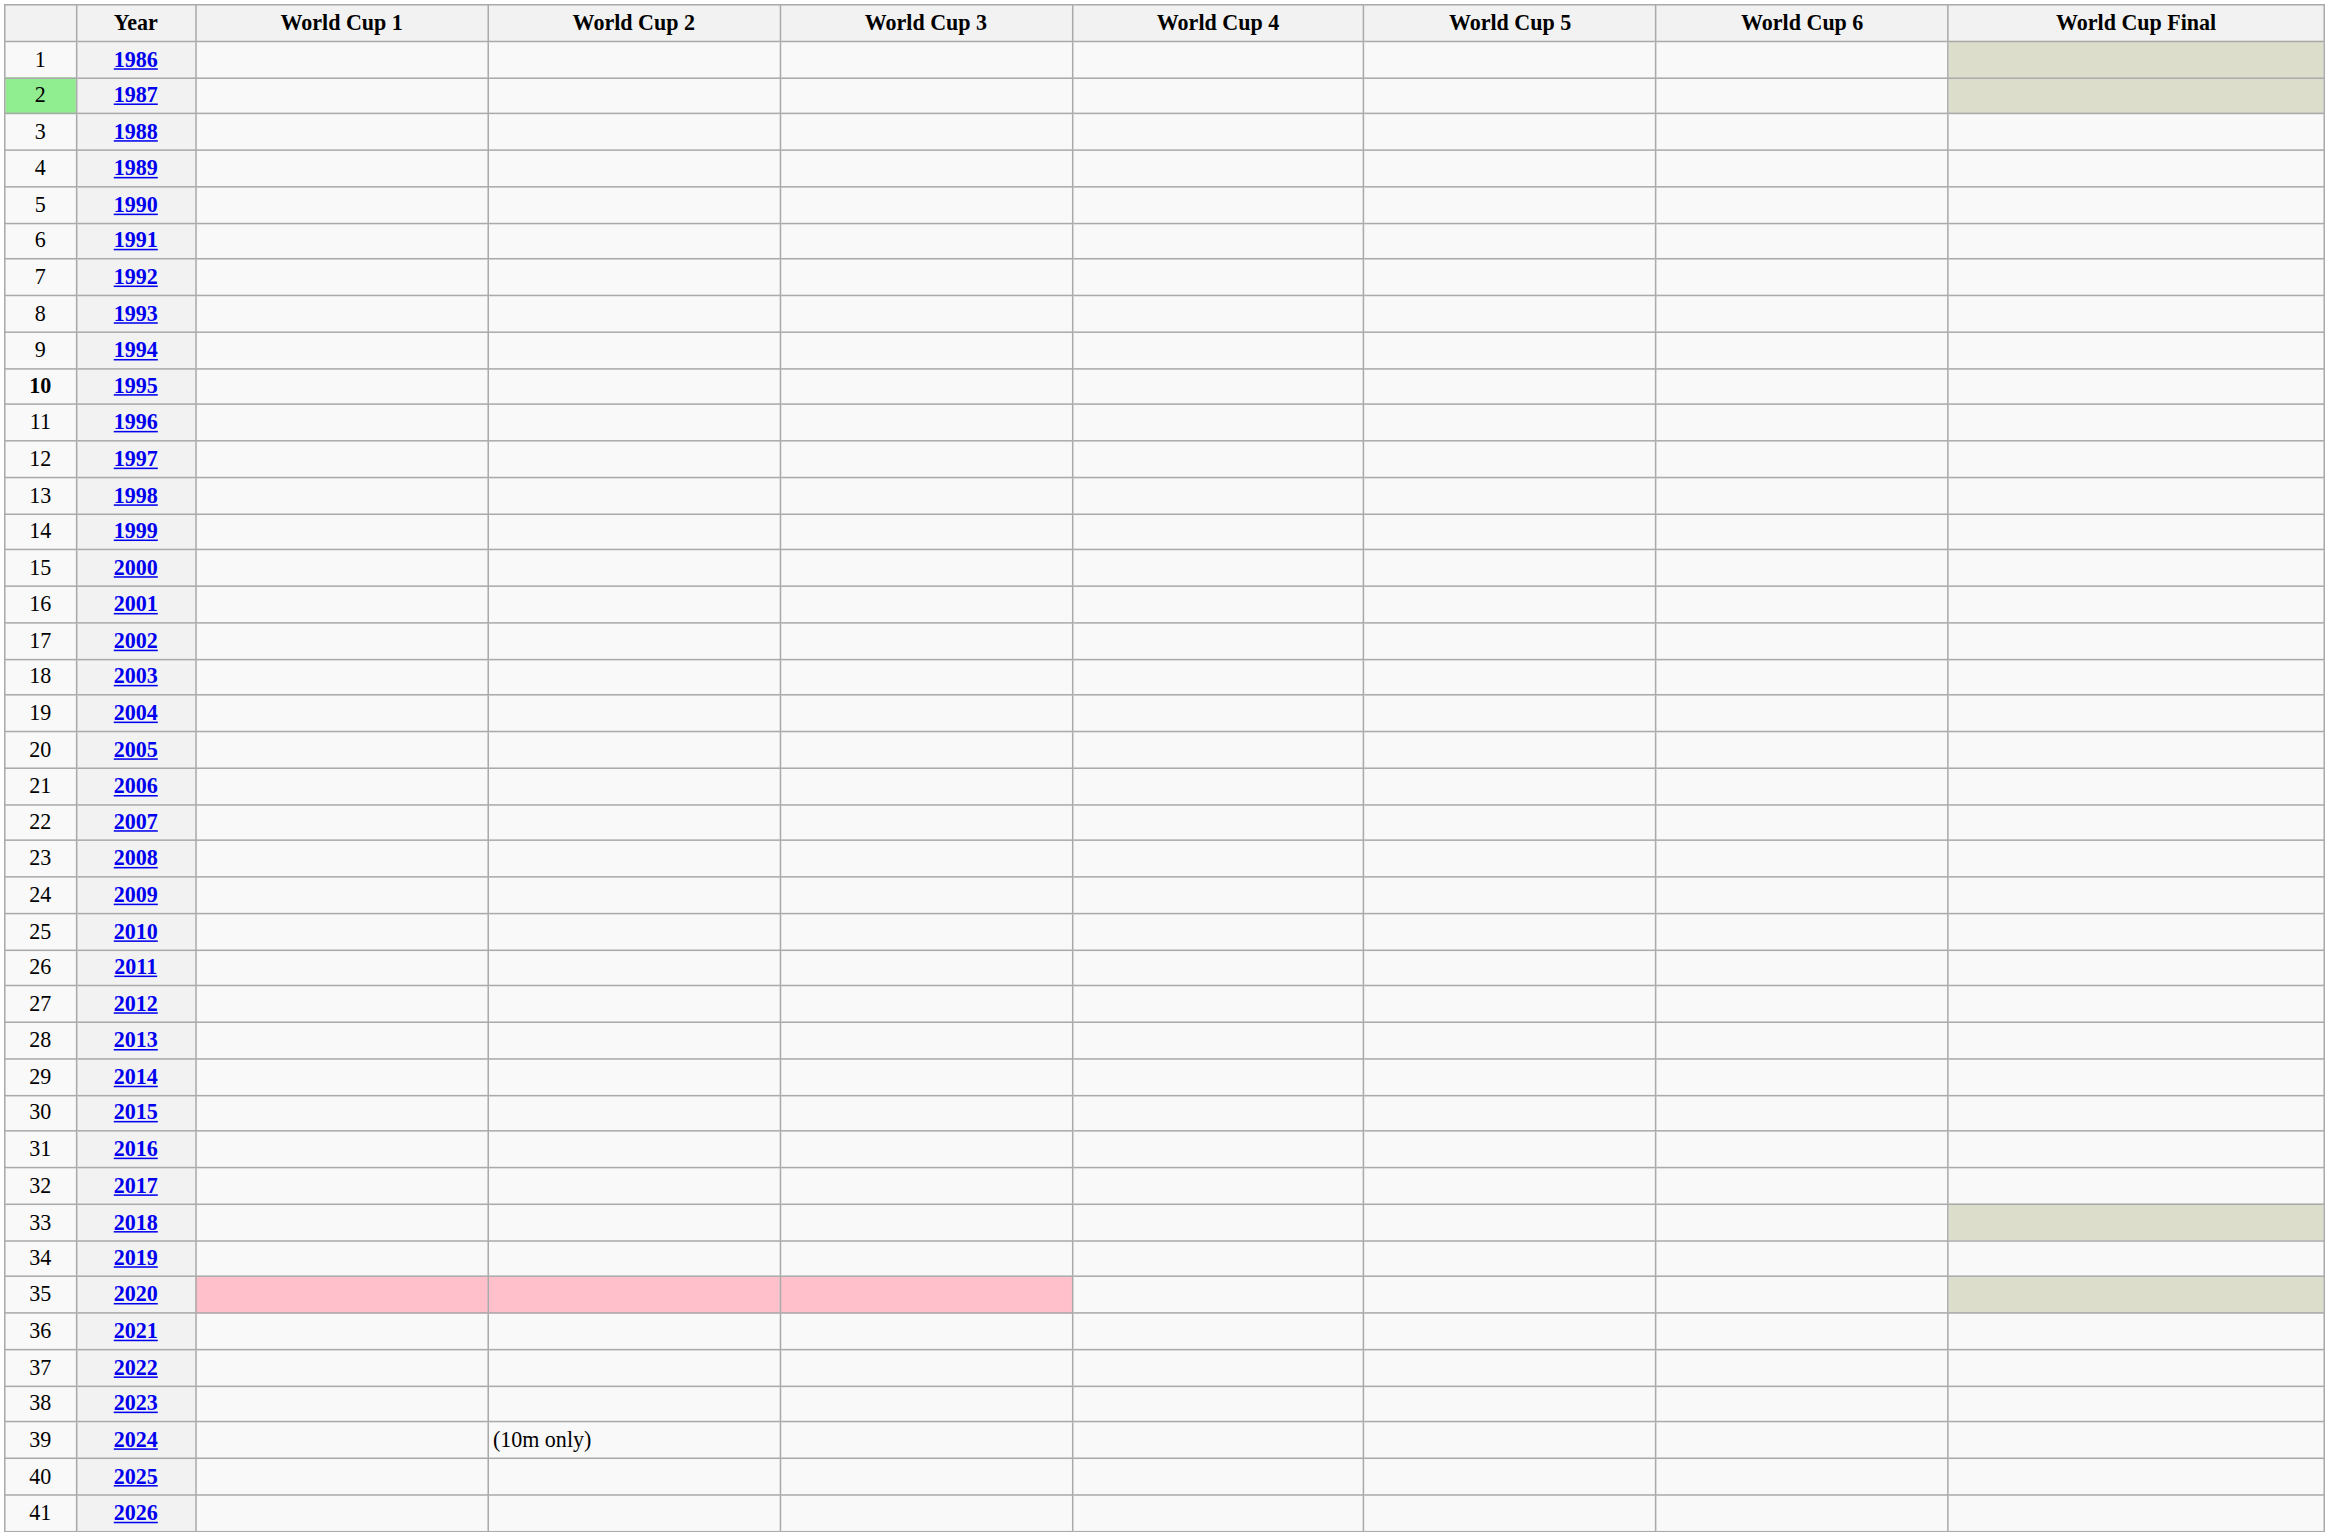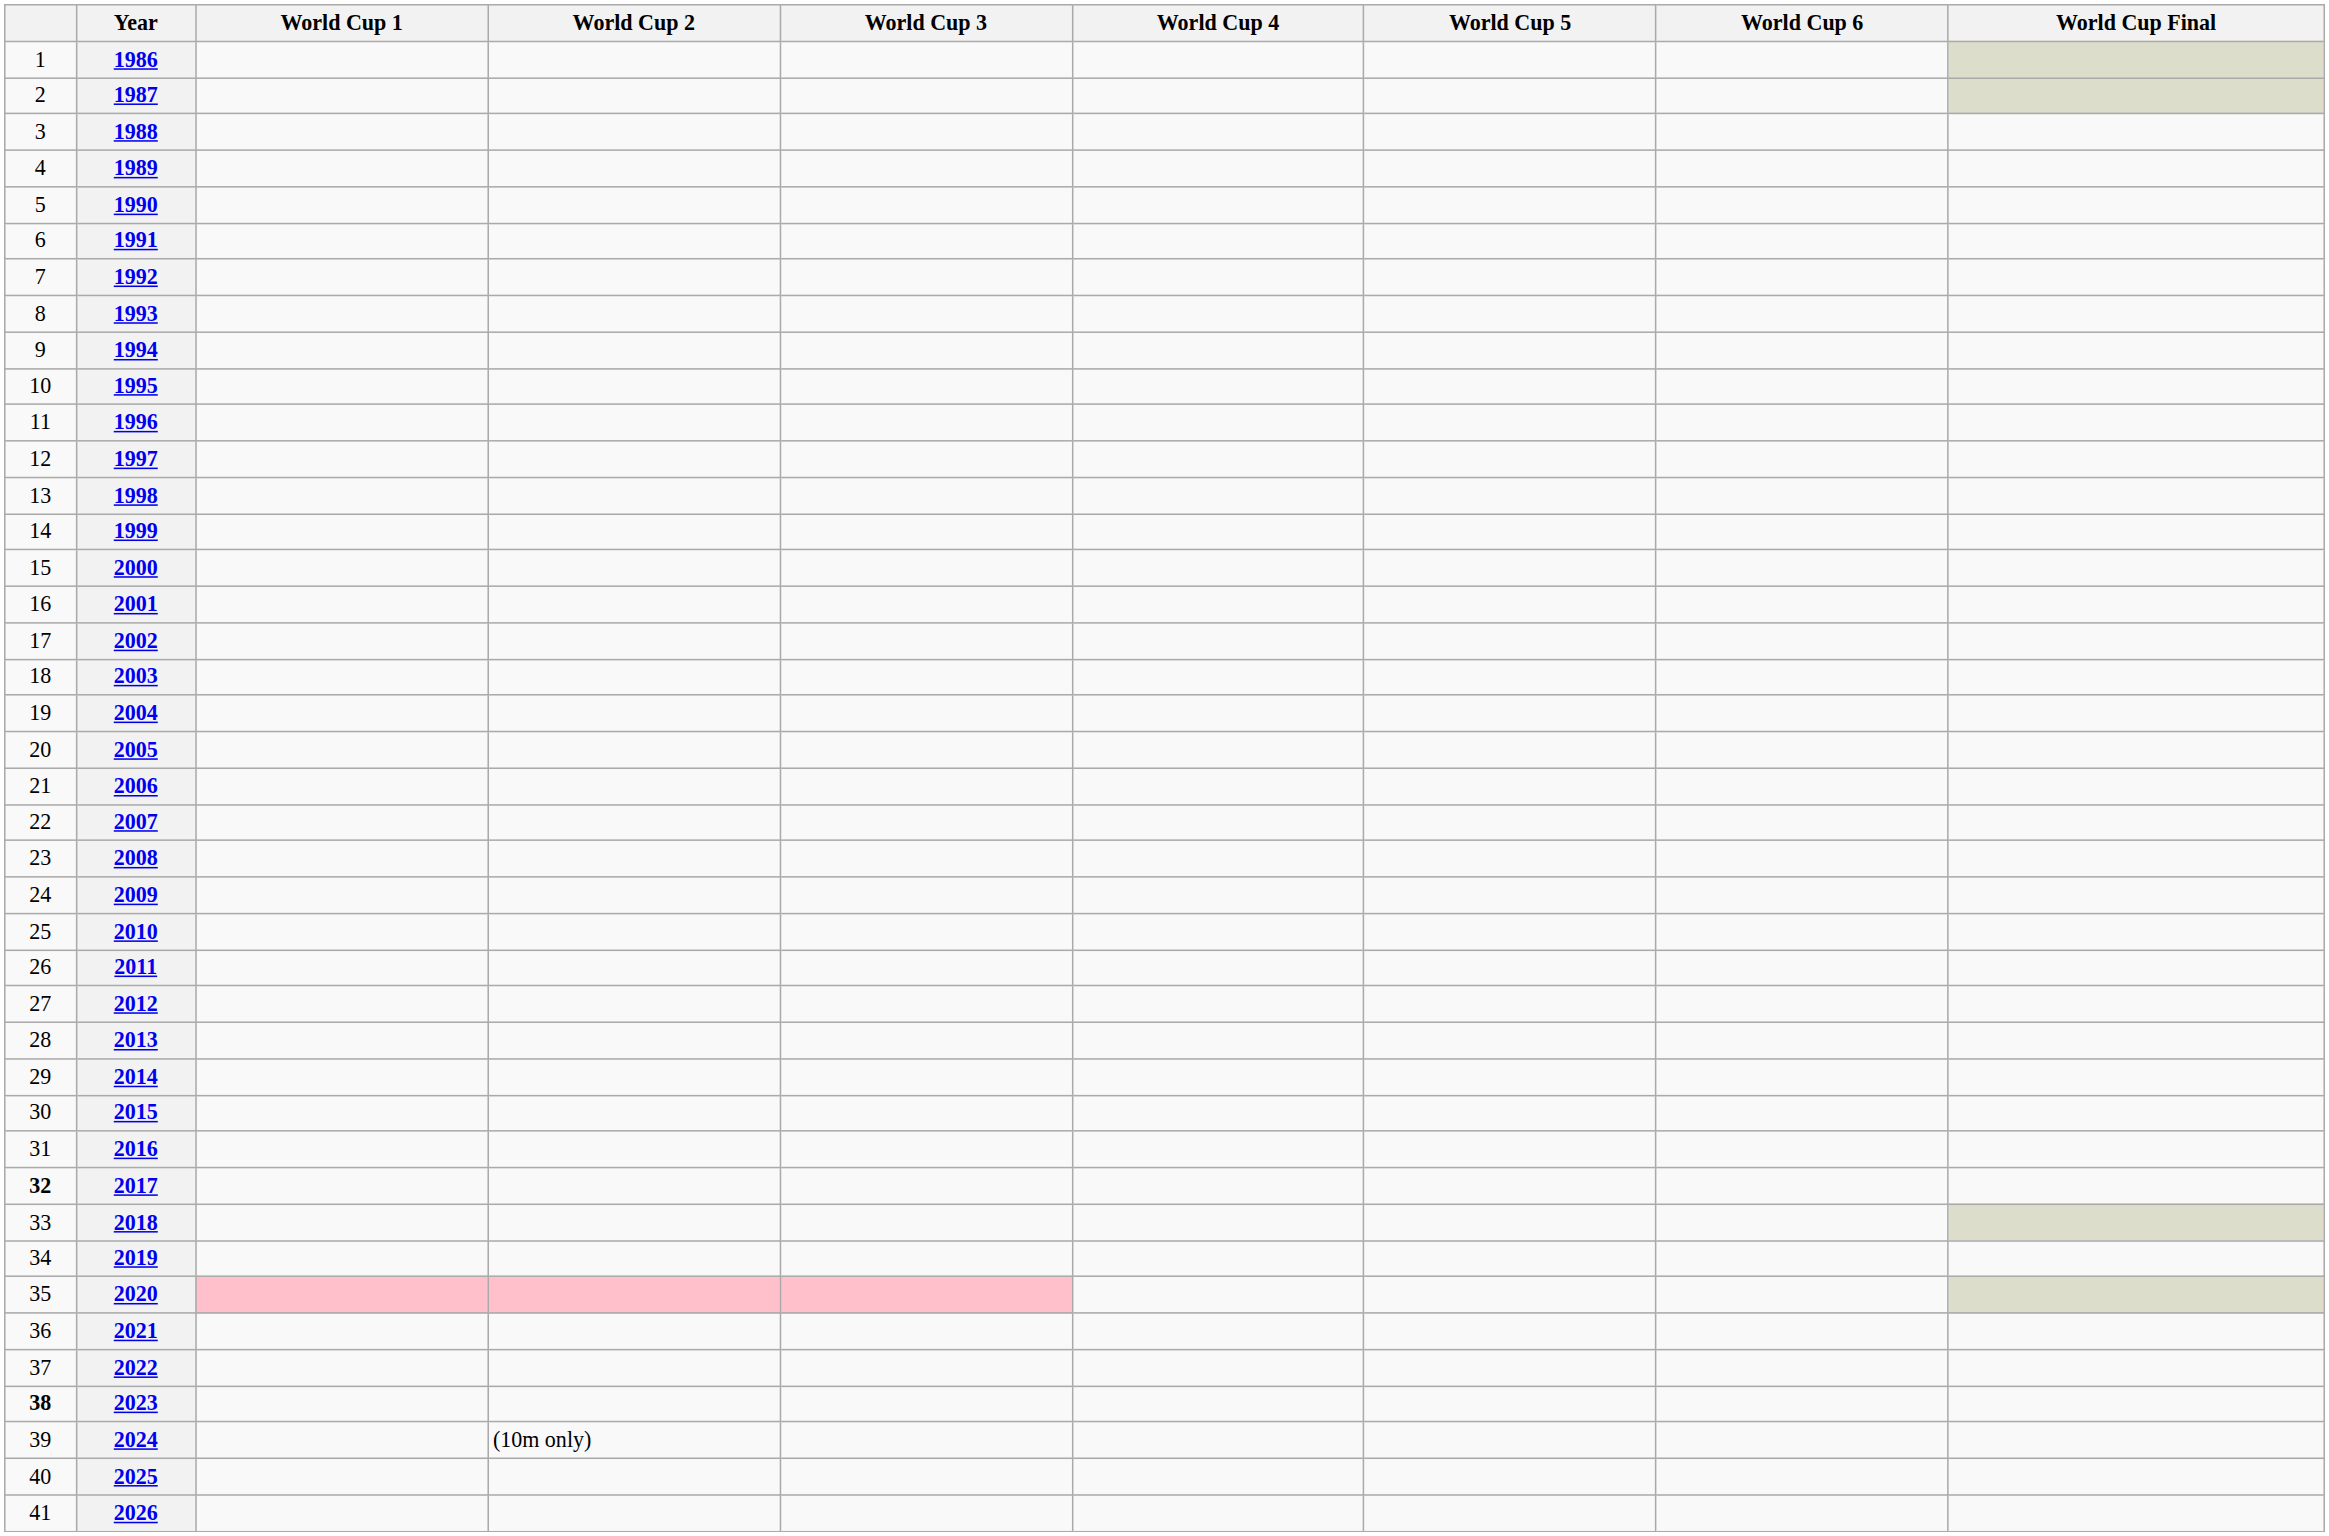(40, 95) lightgreen background -> (40, 95) no background
(40, 386) bold -> (40, 386) normal
(40, 1185) normal -> (40, 1185) bold
(40, 1403) normal -> (40, 1403) bold
